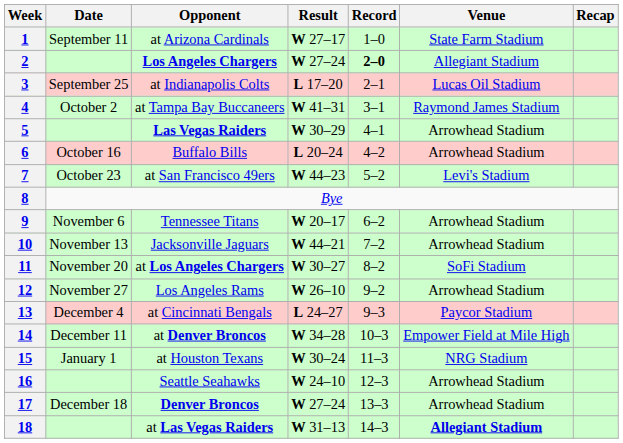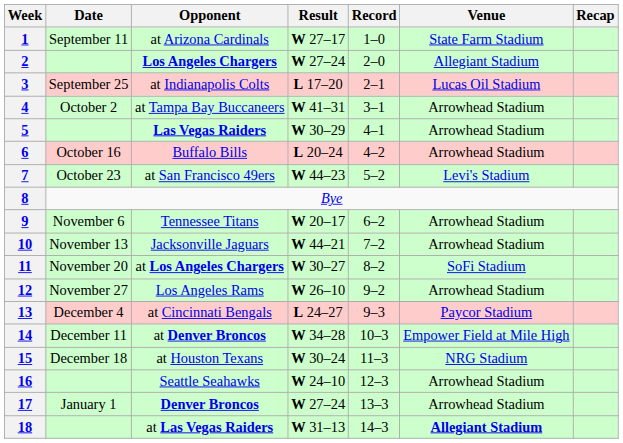(374, 61) bold -> (374, 61) normal
(486, 107) Raymond James Stadium -> (486, 107) Arrowhead Stadium
(89, 358) January 1 -> (89, 358) December 18
(89, 404) December 18 -> (89, 404) January 1
